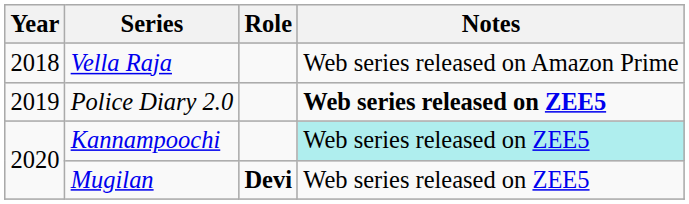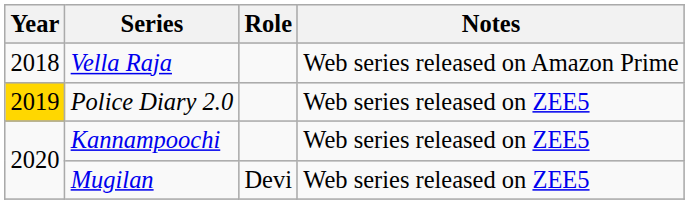(35, 101) no background -> (35, 101) gold background
(455, 101) bold -> (446, 101) normal
(446, 140) paleturquoise background -> (446, 140) no background
(268, 179) bold -> (268, 179) normal
